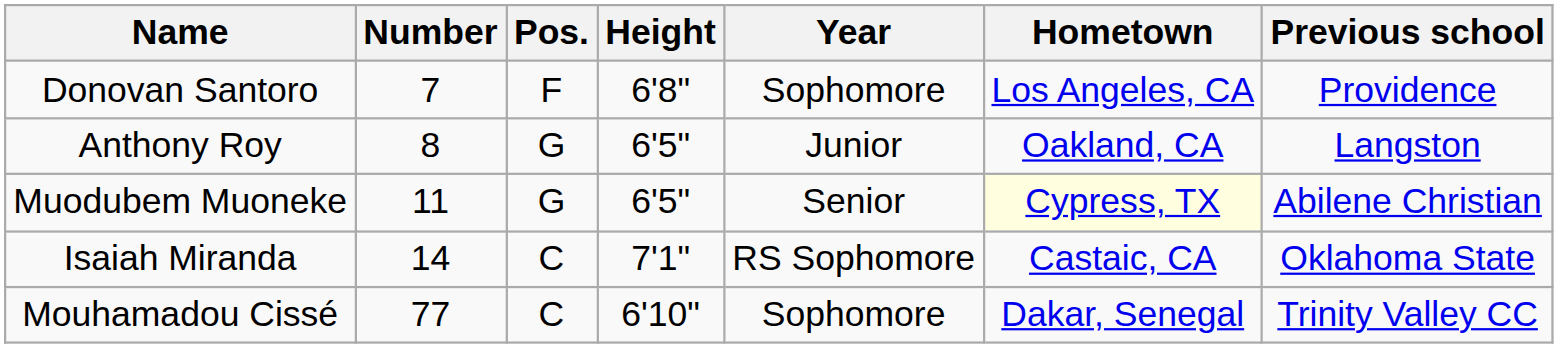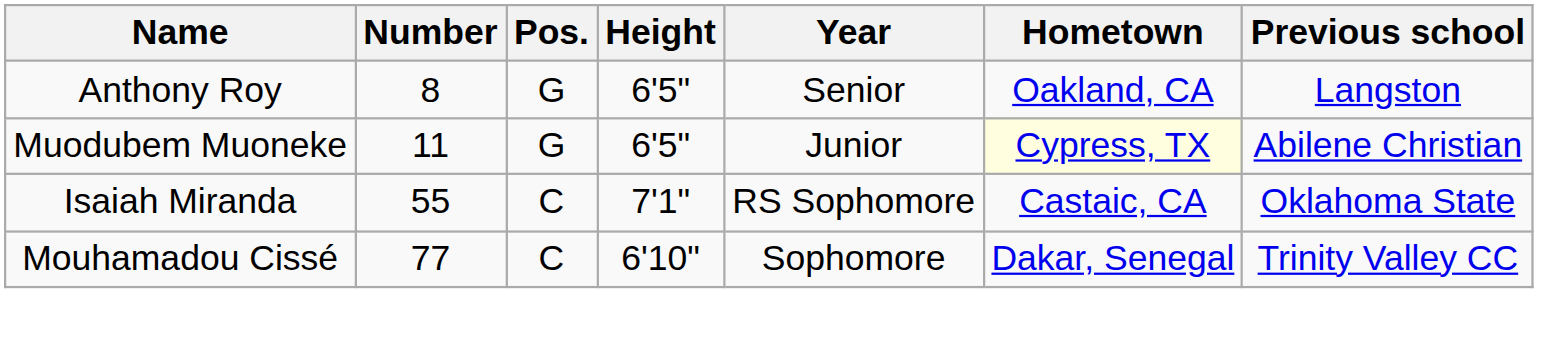- row: (180, 88)
(854, 145) Junior -> (854, 88) Senior
(854, 201) Senior -> (854, 145) Junior
(430, 257) 14 -> (430, 201) 55
